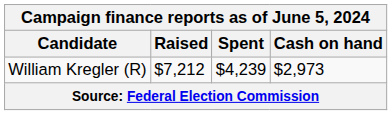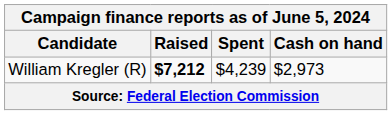(179, 69) normal -> (179, 69) bold
